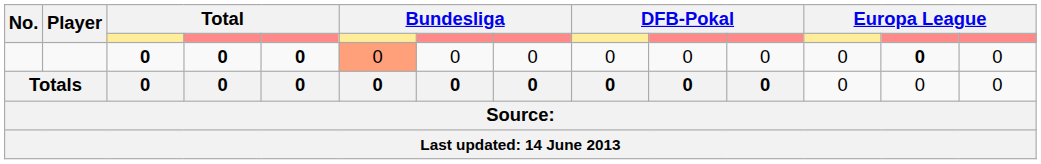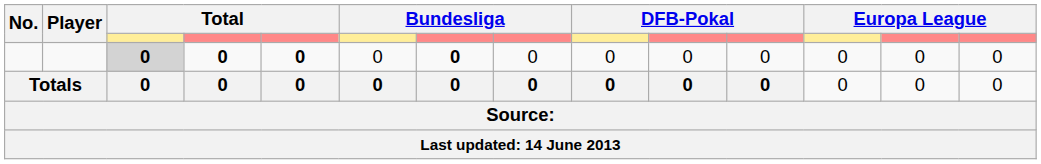(145, 56) no background -> (145, 56) lightgrey background
(378, 56) lightsalmon background -> (378, 56) no background
(455, 56) normal -> (455, 56) bold
(920, 56) bold -> (920, 56) normal
